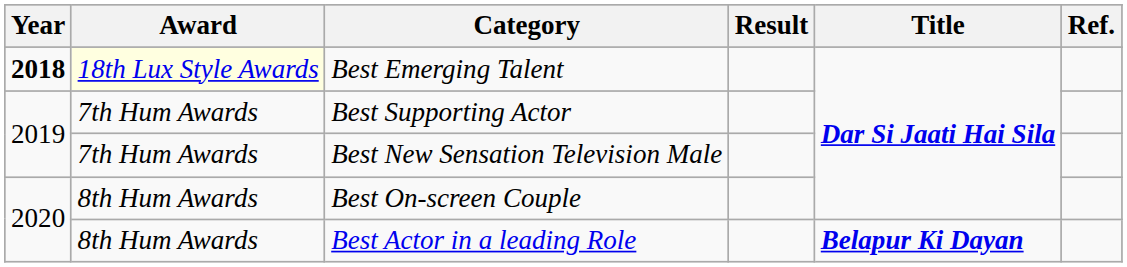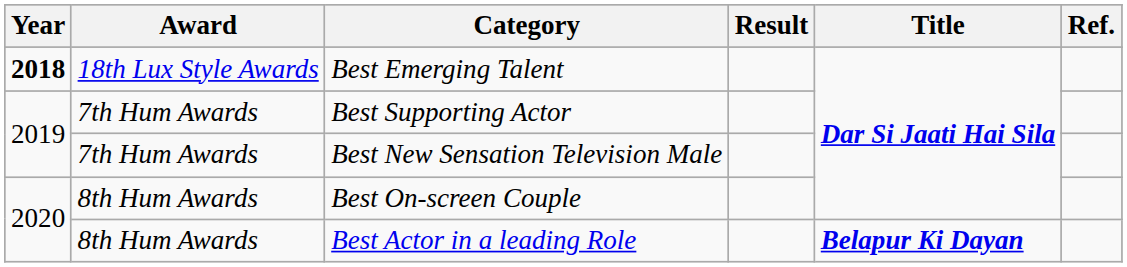(198, 68) lightyellow background -> (198, 68) no background
